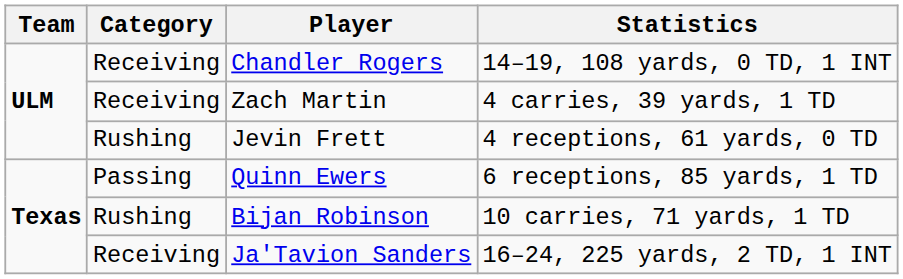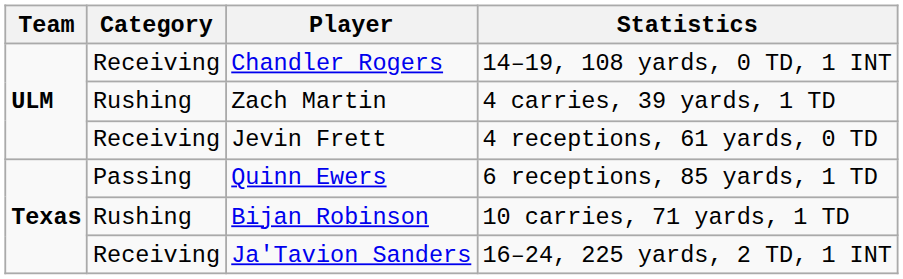(156, 101) Receiving -> (142, 101) Rushing
(142, 140) Rushing -> (156, 140) Receiving
